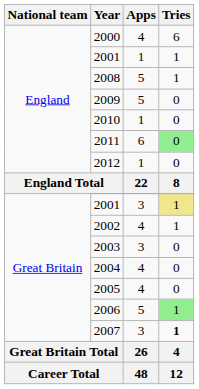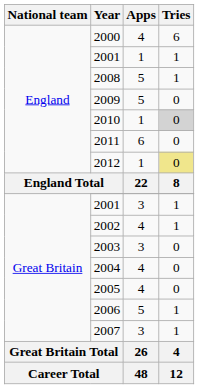(176, 120) no background -> (176, 120) lightgrey background
(176, 141) lightgreen background -> (176, 141) no background
(176, 162) no background -> (176, 162) khaki background
(176, 204) khaki background -> (176, 204) no background
(176, 309) lightgreen background -> (176, 309) no background
(176, 330) bold -> (176, 330) normal
